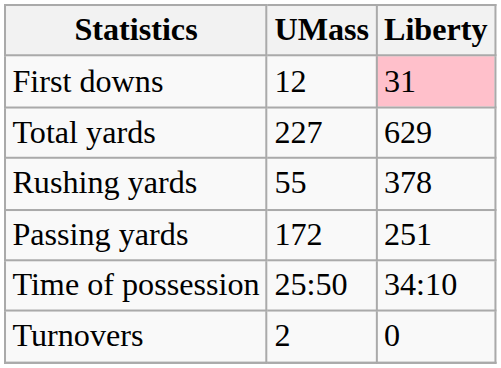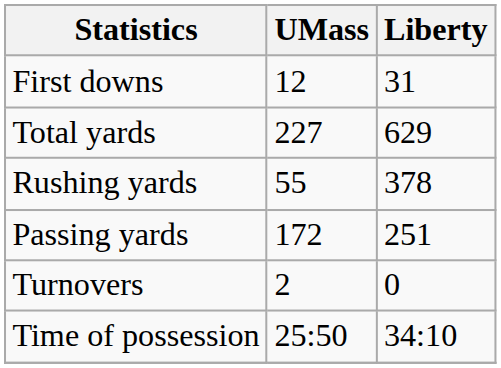(400, 81) pink background -> (400, 81) no background
rows swapped: (78, 336) <-> (136, 285)
